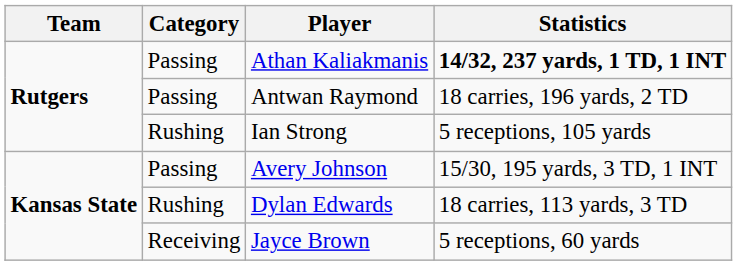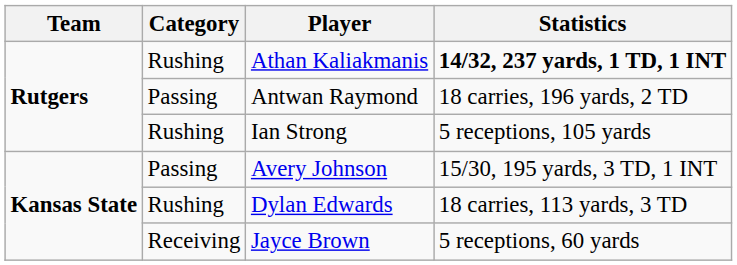(183, 59) Passing -> (186, 59) Rushing
